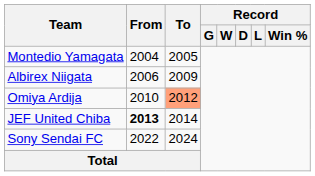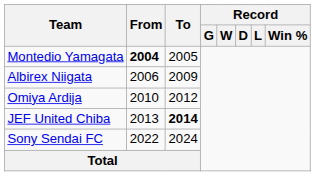(144, 56) normal -> (144, 56) bold
(183, 98) lightsalmon background -> (183, 98) no background
(144, 118) bold -> (144, 118) normal
(183, 118) normal -> (183, 118) bold
